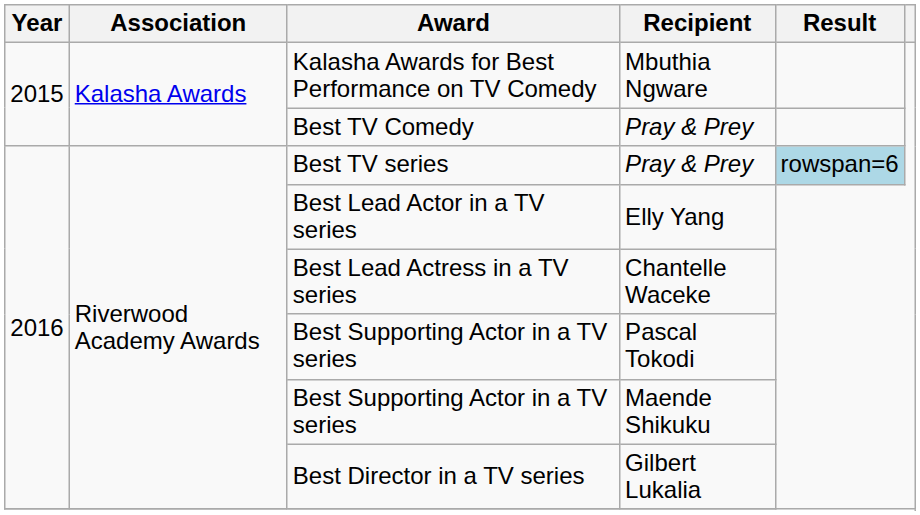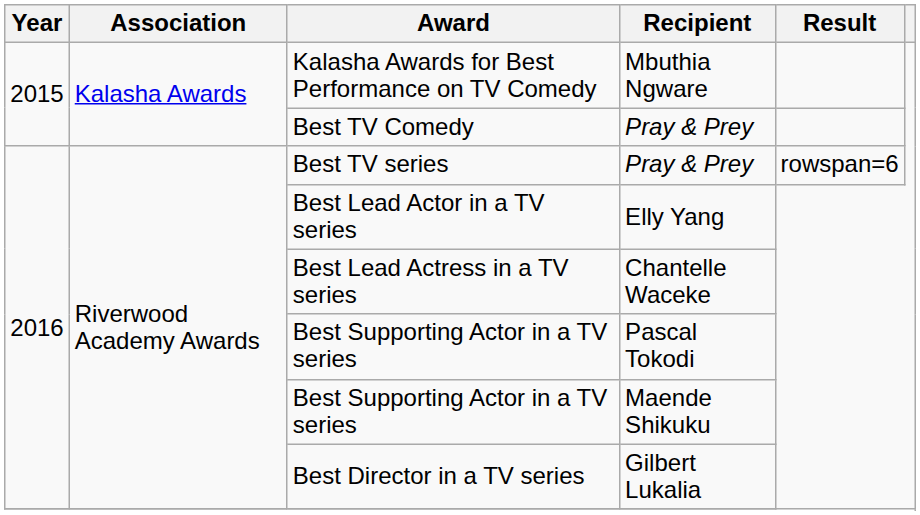(840, 164) lightblue background -> (840, 164) no background
